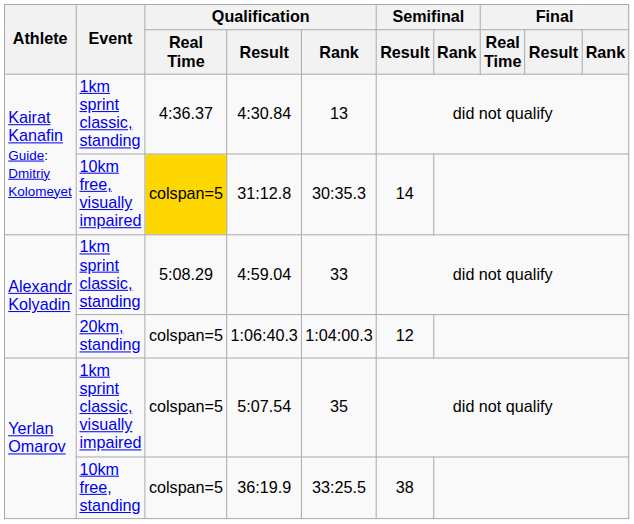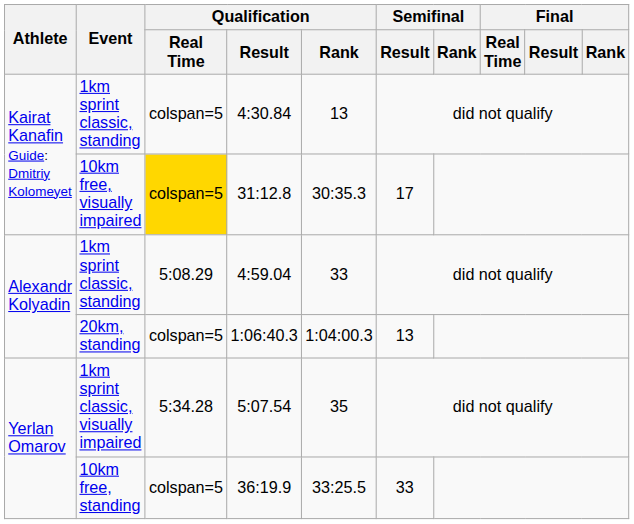(186, 114) 4:36.37 -> (186, 114) colspan=5
(405, 194) 14 -> (405, 194) 17
(405, 336) 12 -> (405, 336) 13
(186, 407) colspan=5 -> (186, 407) 5:34.28
(405, 487) 38 -> (405, 487) 33
